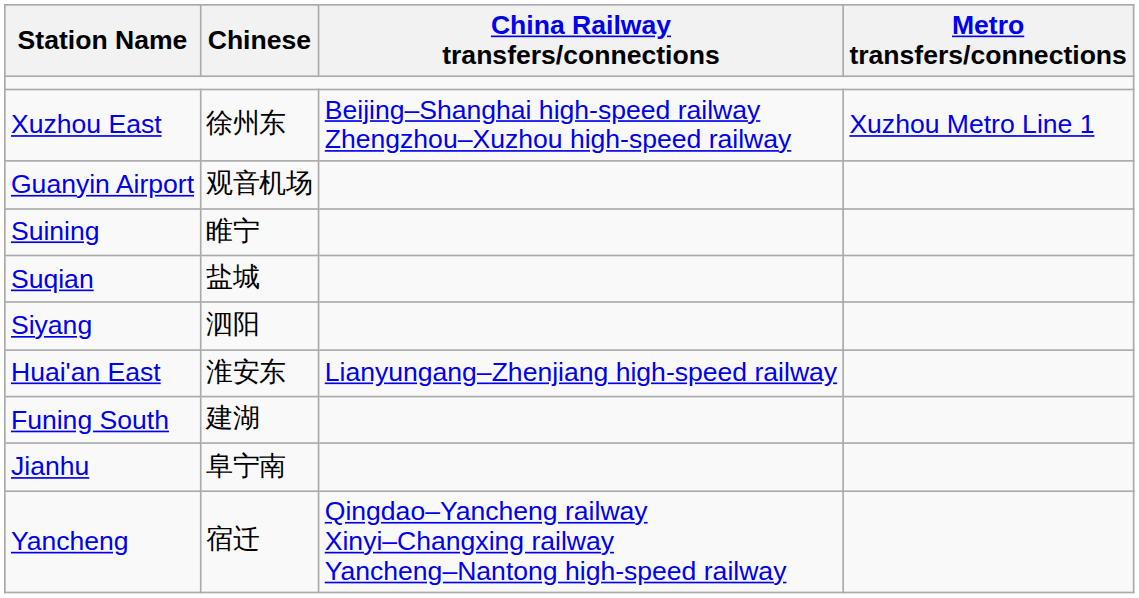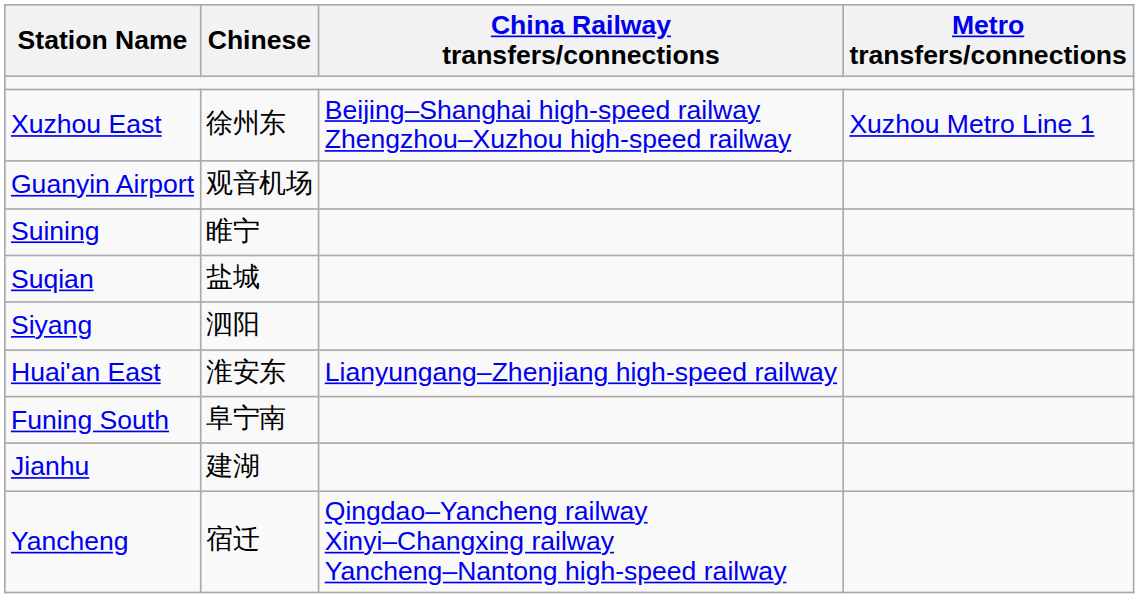(233, 418) 建湖 -> (246, 418) 阜宁南
(246, 466) 阜宁南 -> (233, 466) 建湖
